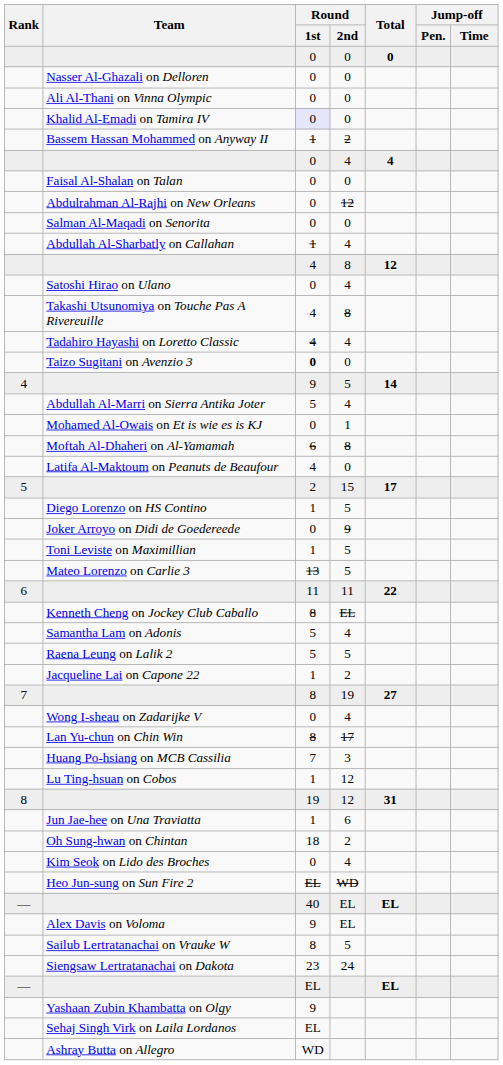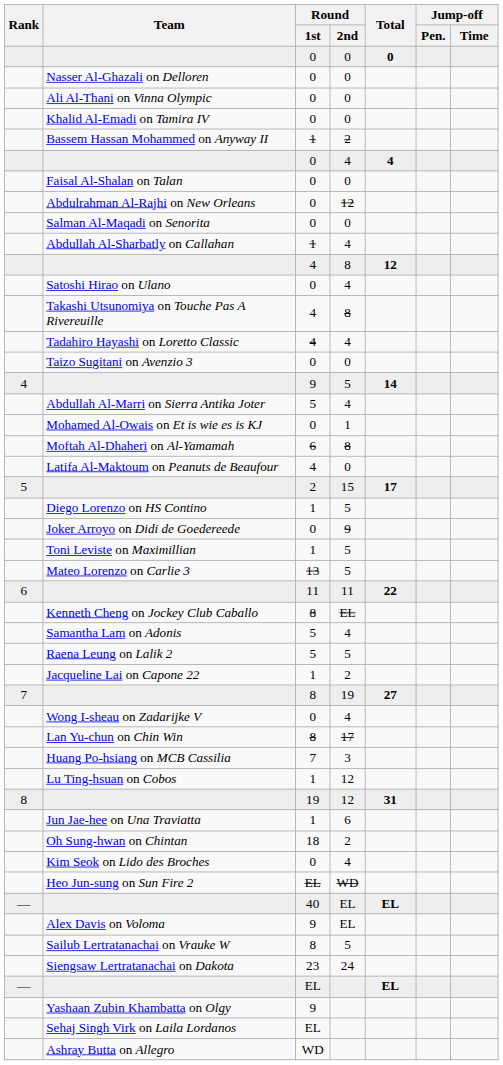(313, 118) lavender background -> (313, 118) no background
(313, 362) bold -> (313, 362) normal
